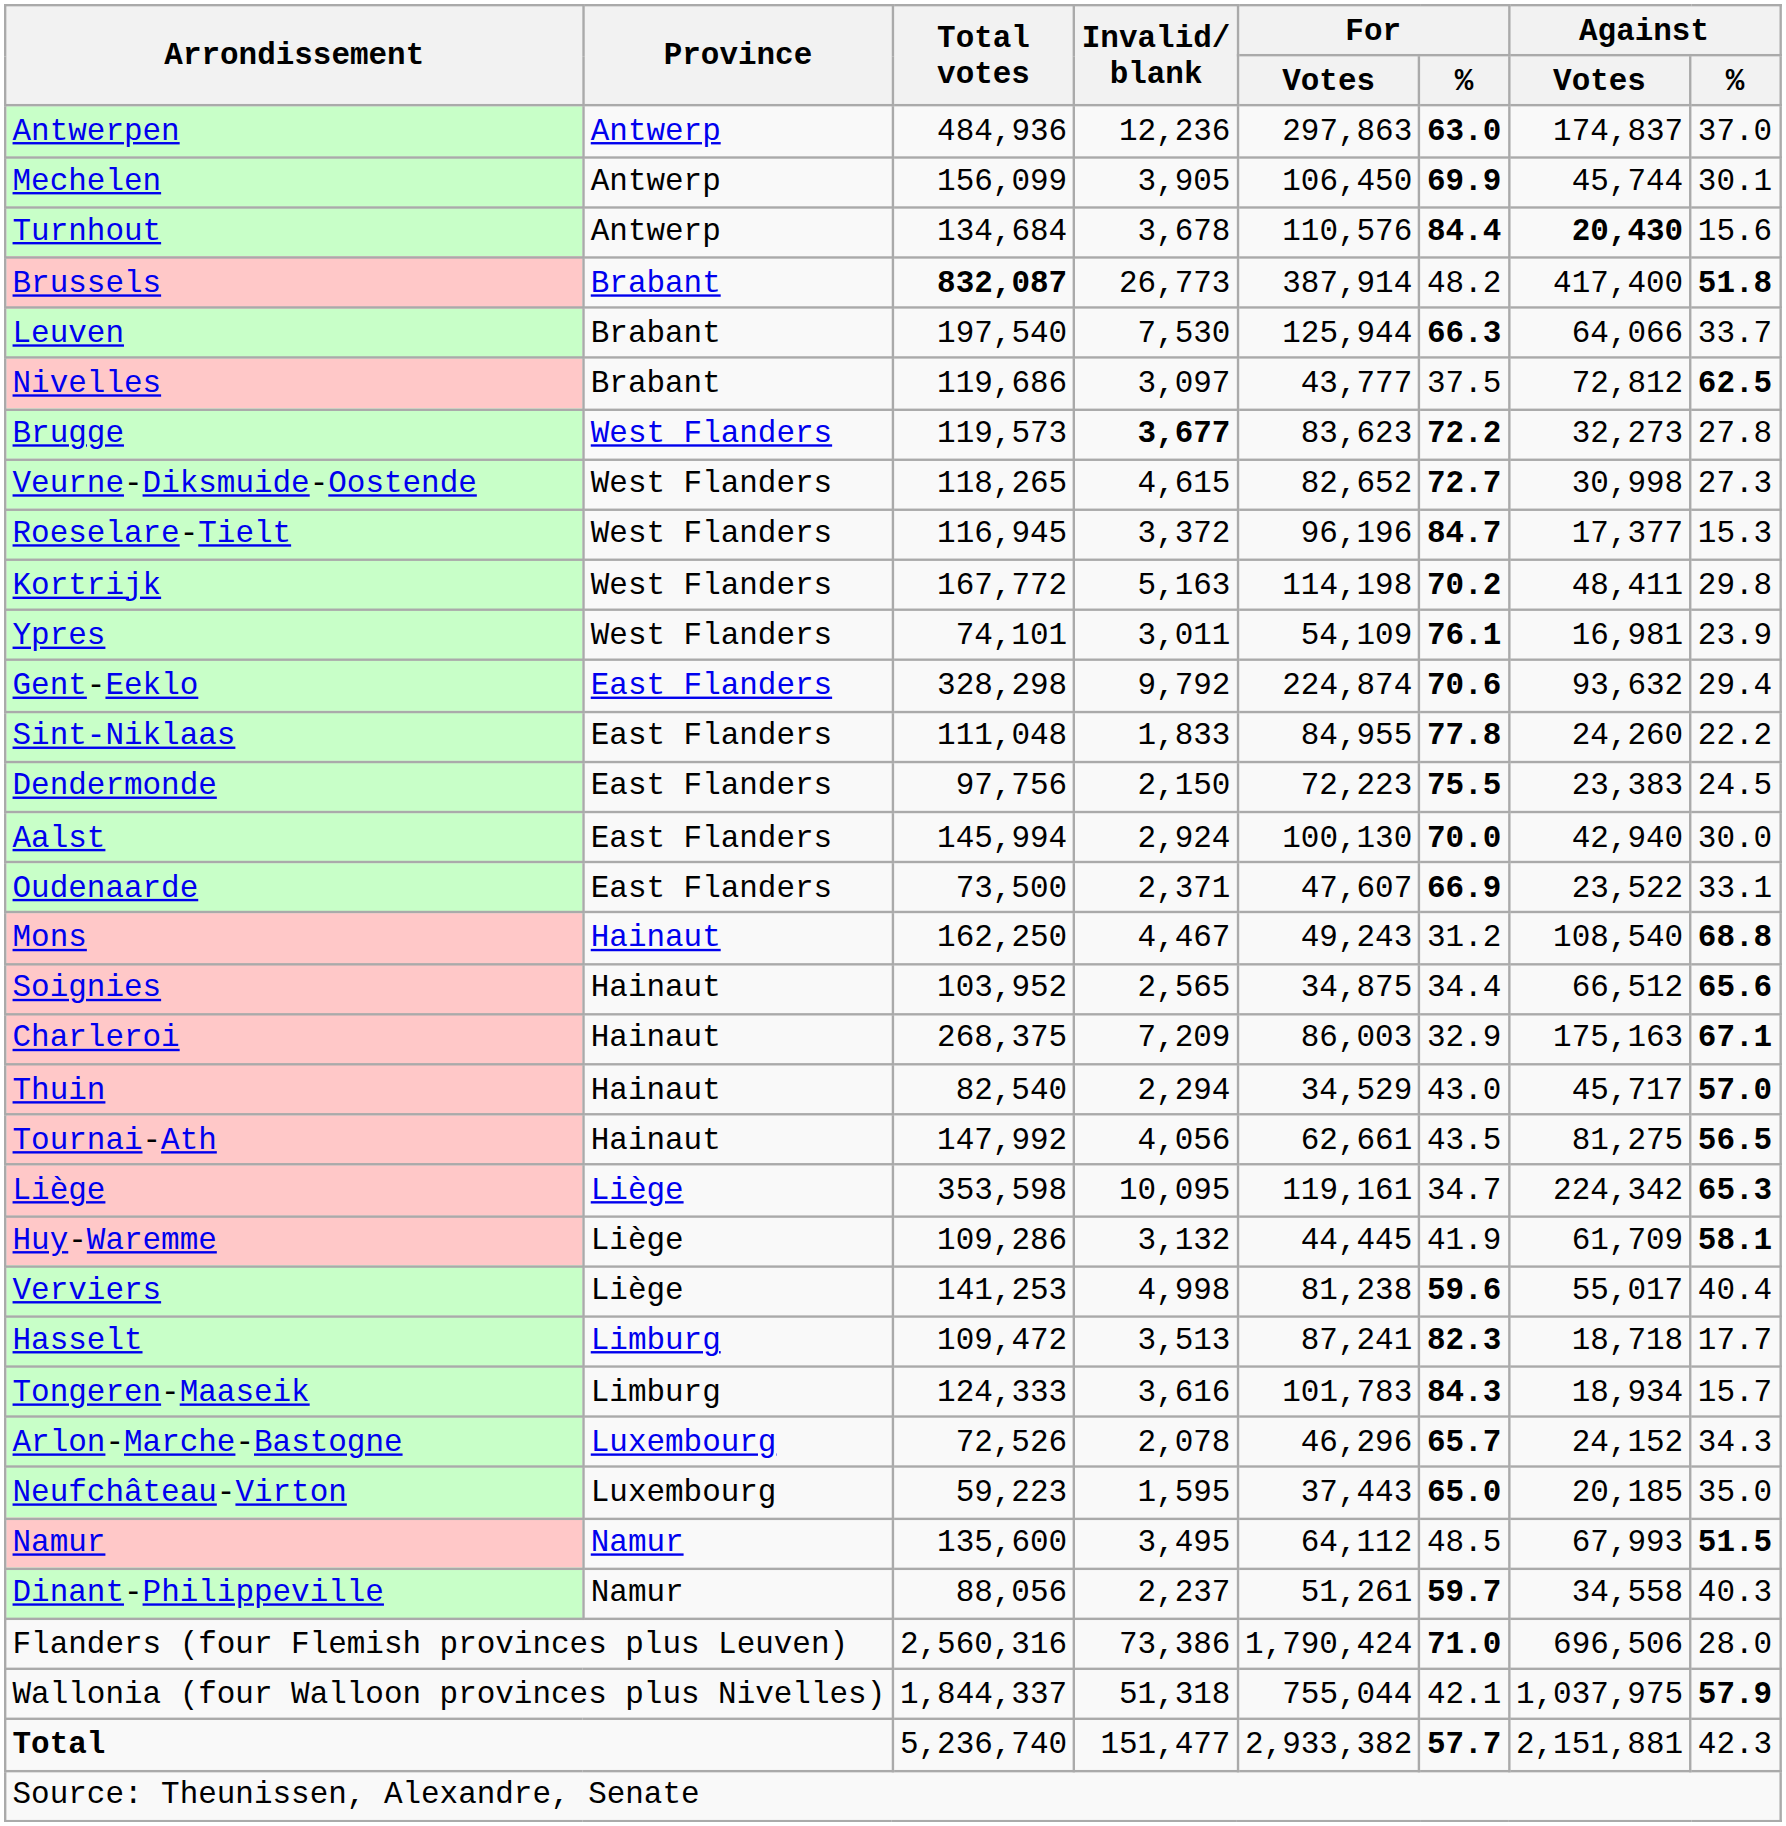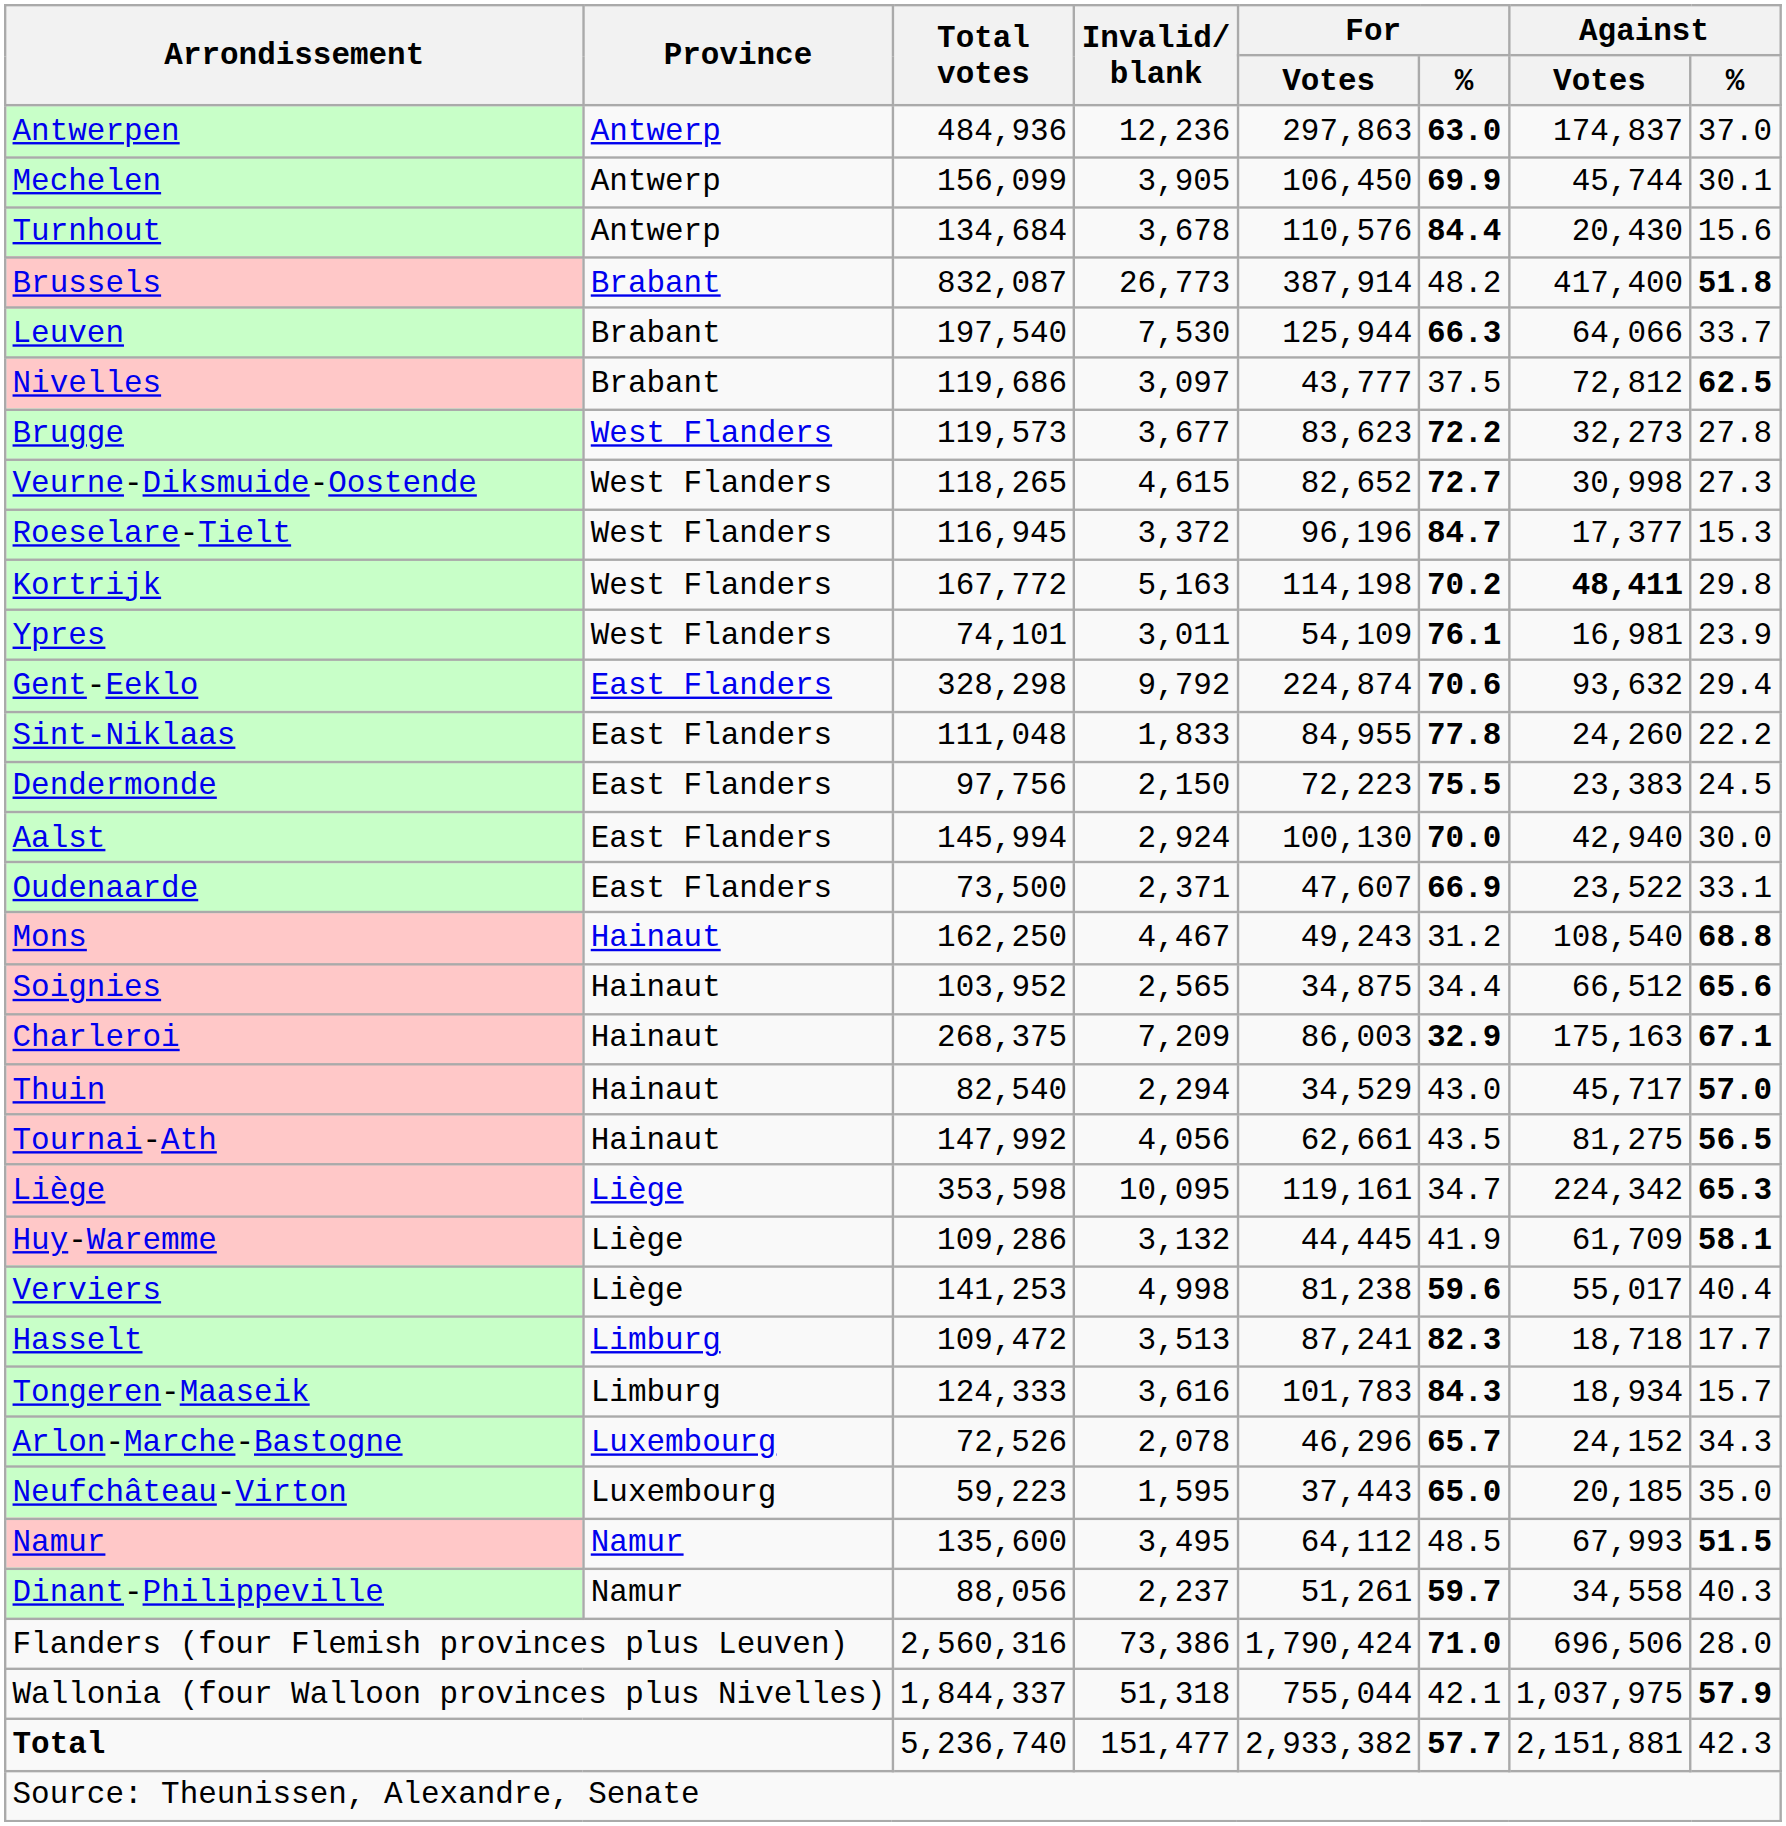(1627, 232) bold -> (1627, 232) normal
(1002, 283) bold -> (1002, 283) normal
(1184, 434) bold -> (1184, 434) normal
(1627, 585) normal -> (1627, 585) bold
(1464, 1039) normal -> (1464, 1039) bold
